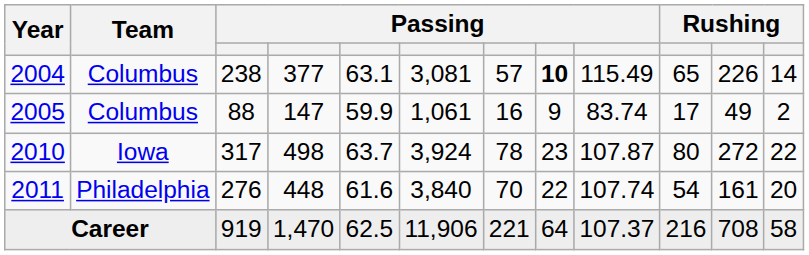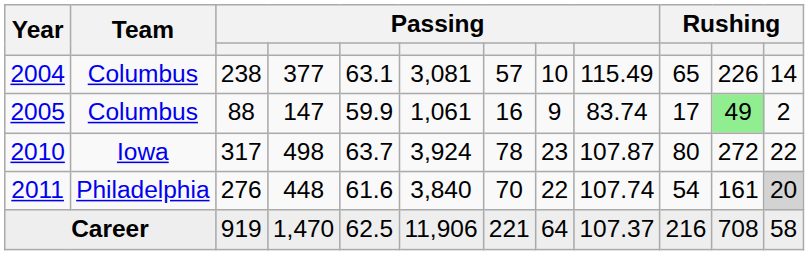(555, 74) bold -> (555, 74) normal
(738, 112) no background -> (738, 112) lightgreen background
(783, 190) no background -> (783, 190) lightgrey background
